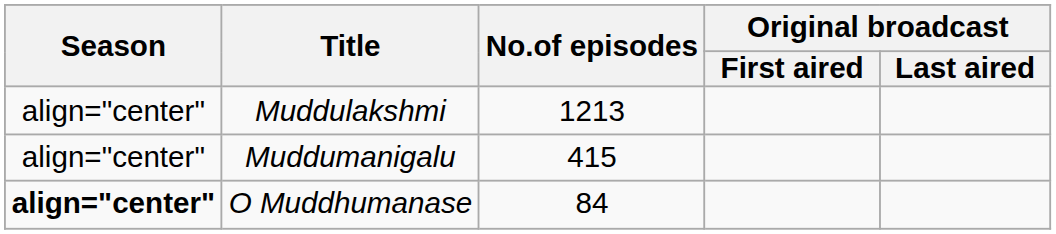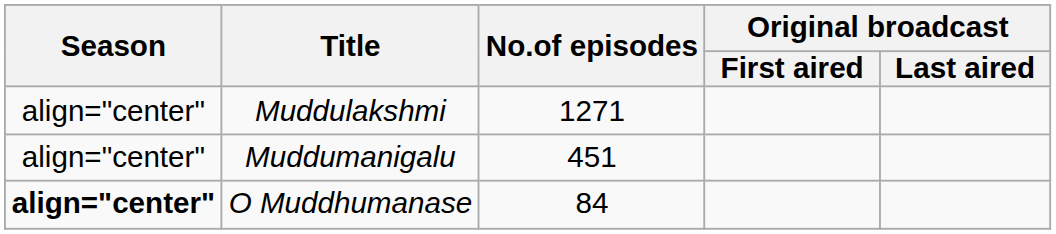(592, 110) 1213 -> (592, 110) 1271
(592, 157) 415 -> (592, 157) 451
